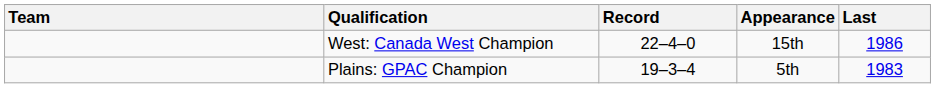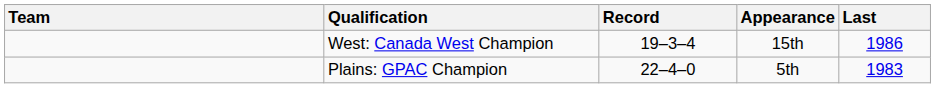(668, 43) 22–4–0 -> (668, 43) 19–3–4
(668, 69) 19–3–4 -> (668, 69) 22–4–0
